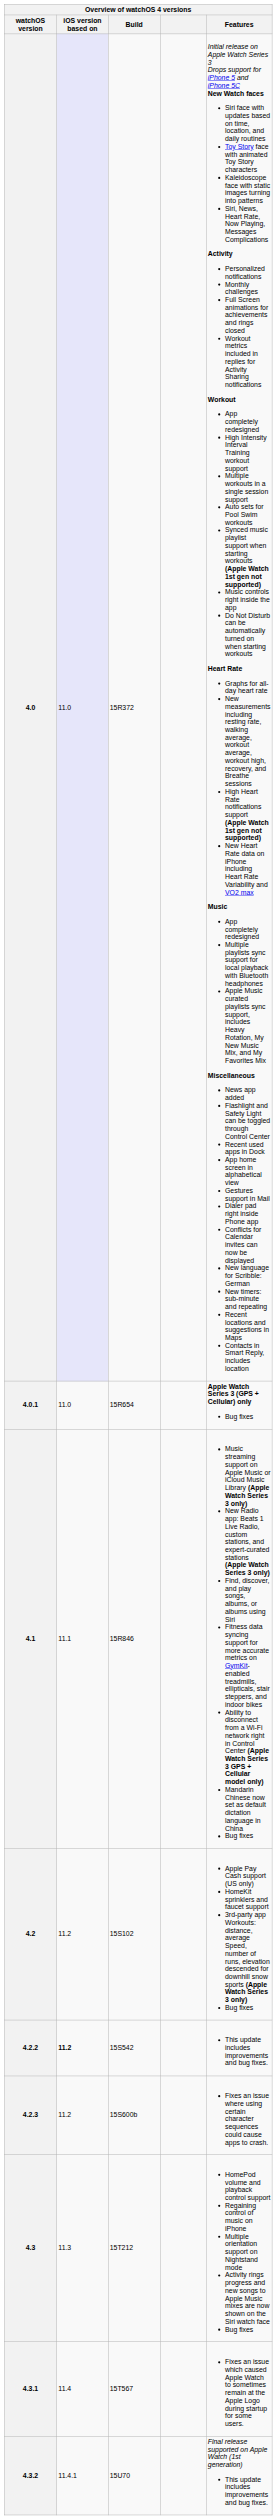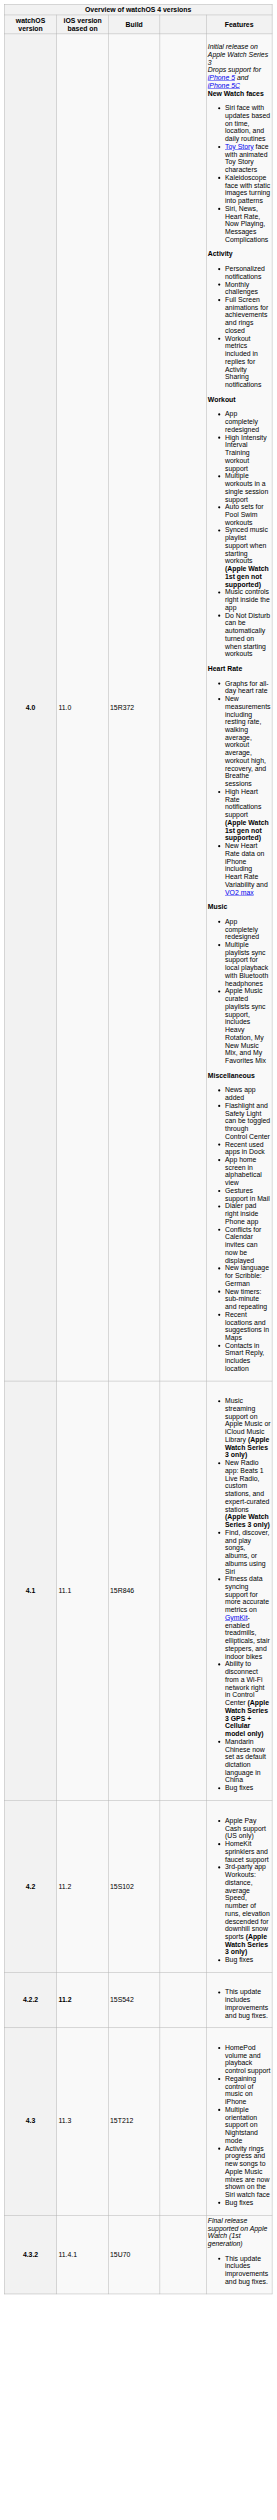(65, 707) lavender background -> (65, 707) no background
- row: (30, 1405)
- row: (30, 2115)
- row: (30, 2389)
